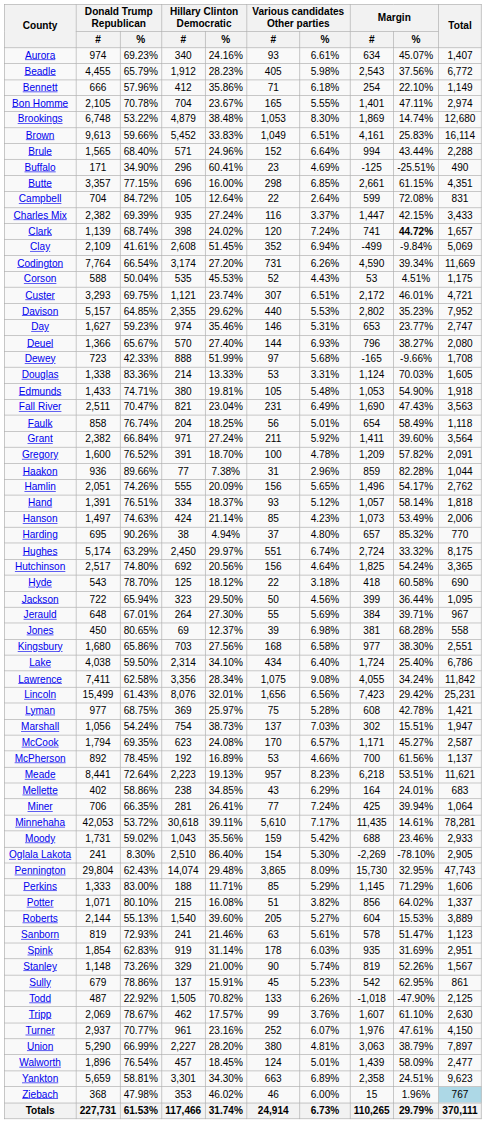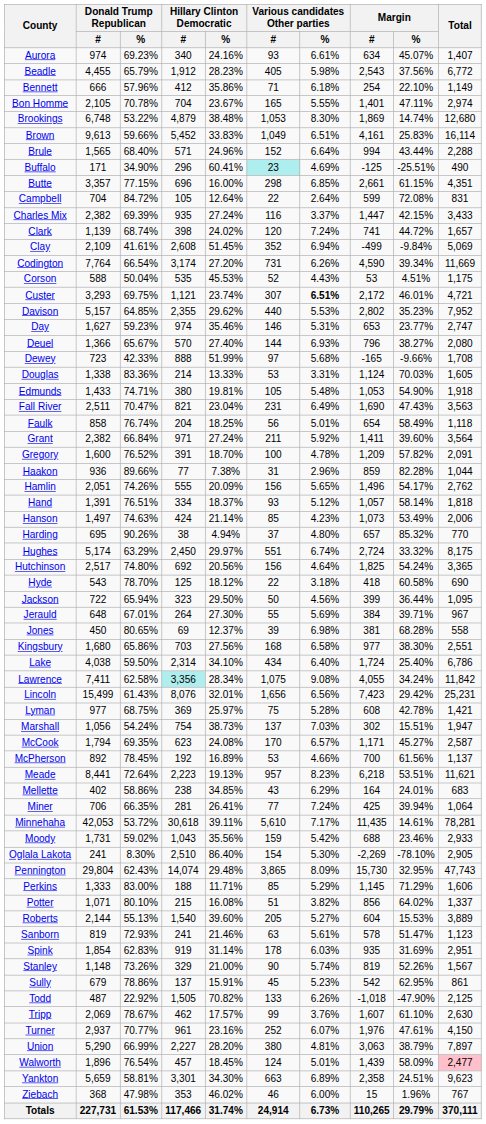(273, 167) no background -> (273, 167) paleturquoise background
(416, 231) bold -> (416, 231) normal
(325, 295) normal -> (325, 295) bold
(183, 679) no background -> (183, 679) paleturquoise background
(460, 1062) no background -> (460, 1062) pink background
(460, 1094) lightblue background -> (460, 1094) no background
